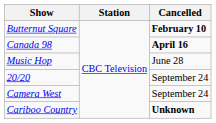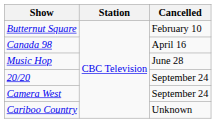(179, 28) bold -> (177, 28) normal
(170, 45) bold -> (169, 45) normal
(173, 110) bold -> (172, 110) normal
